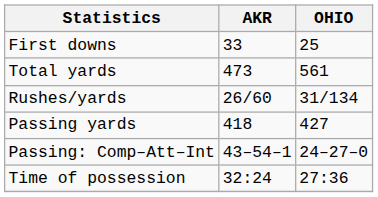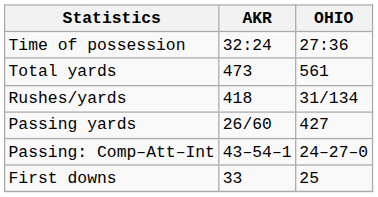rows swapped: (63, 45) <-> (97, 179)
(247, 98) 26/60 -> (237, 98) 418
(237, 125) 418 -> (247, 125) 26/60
